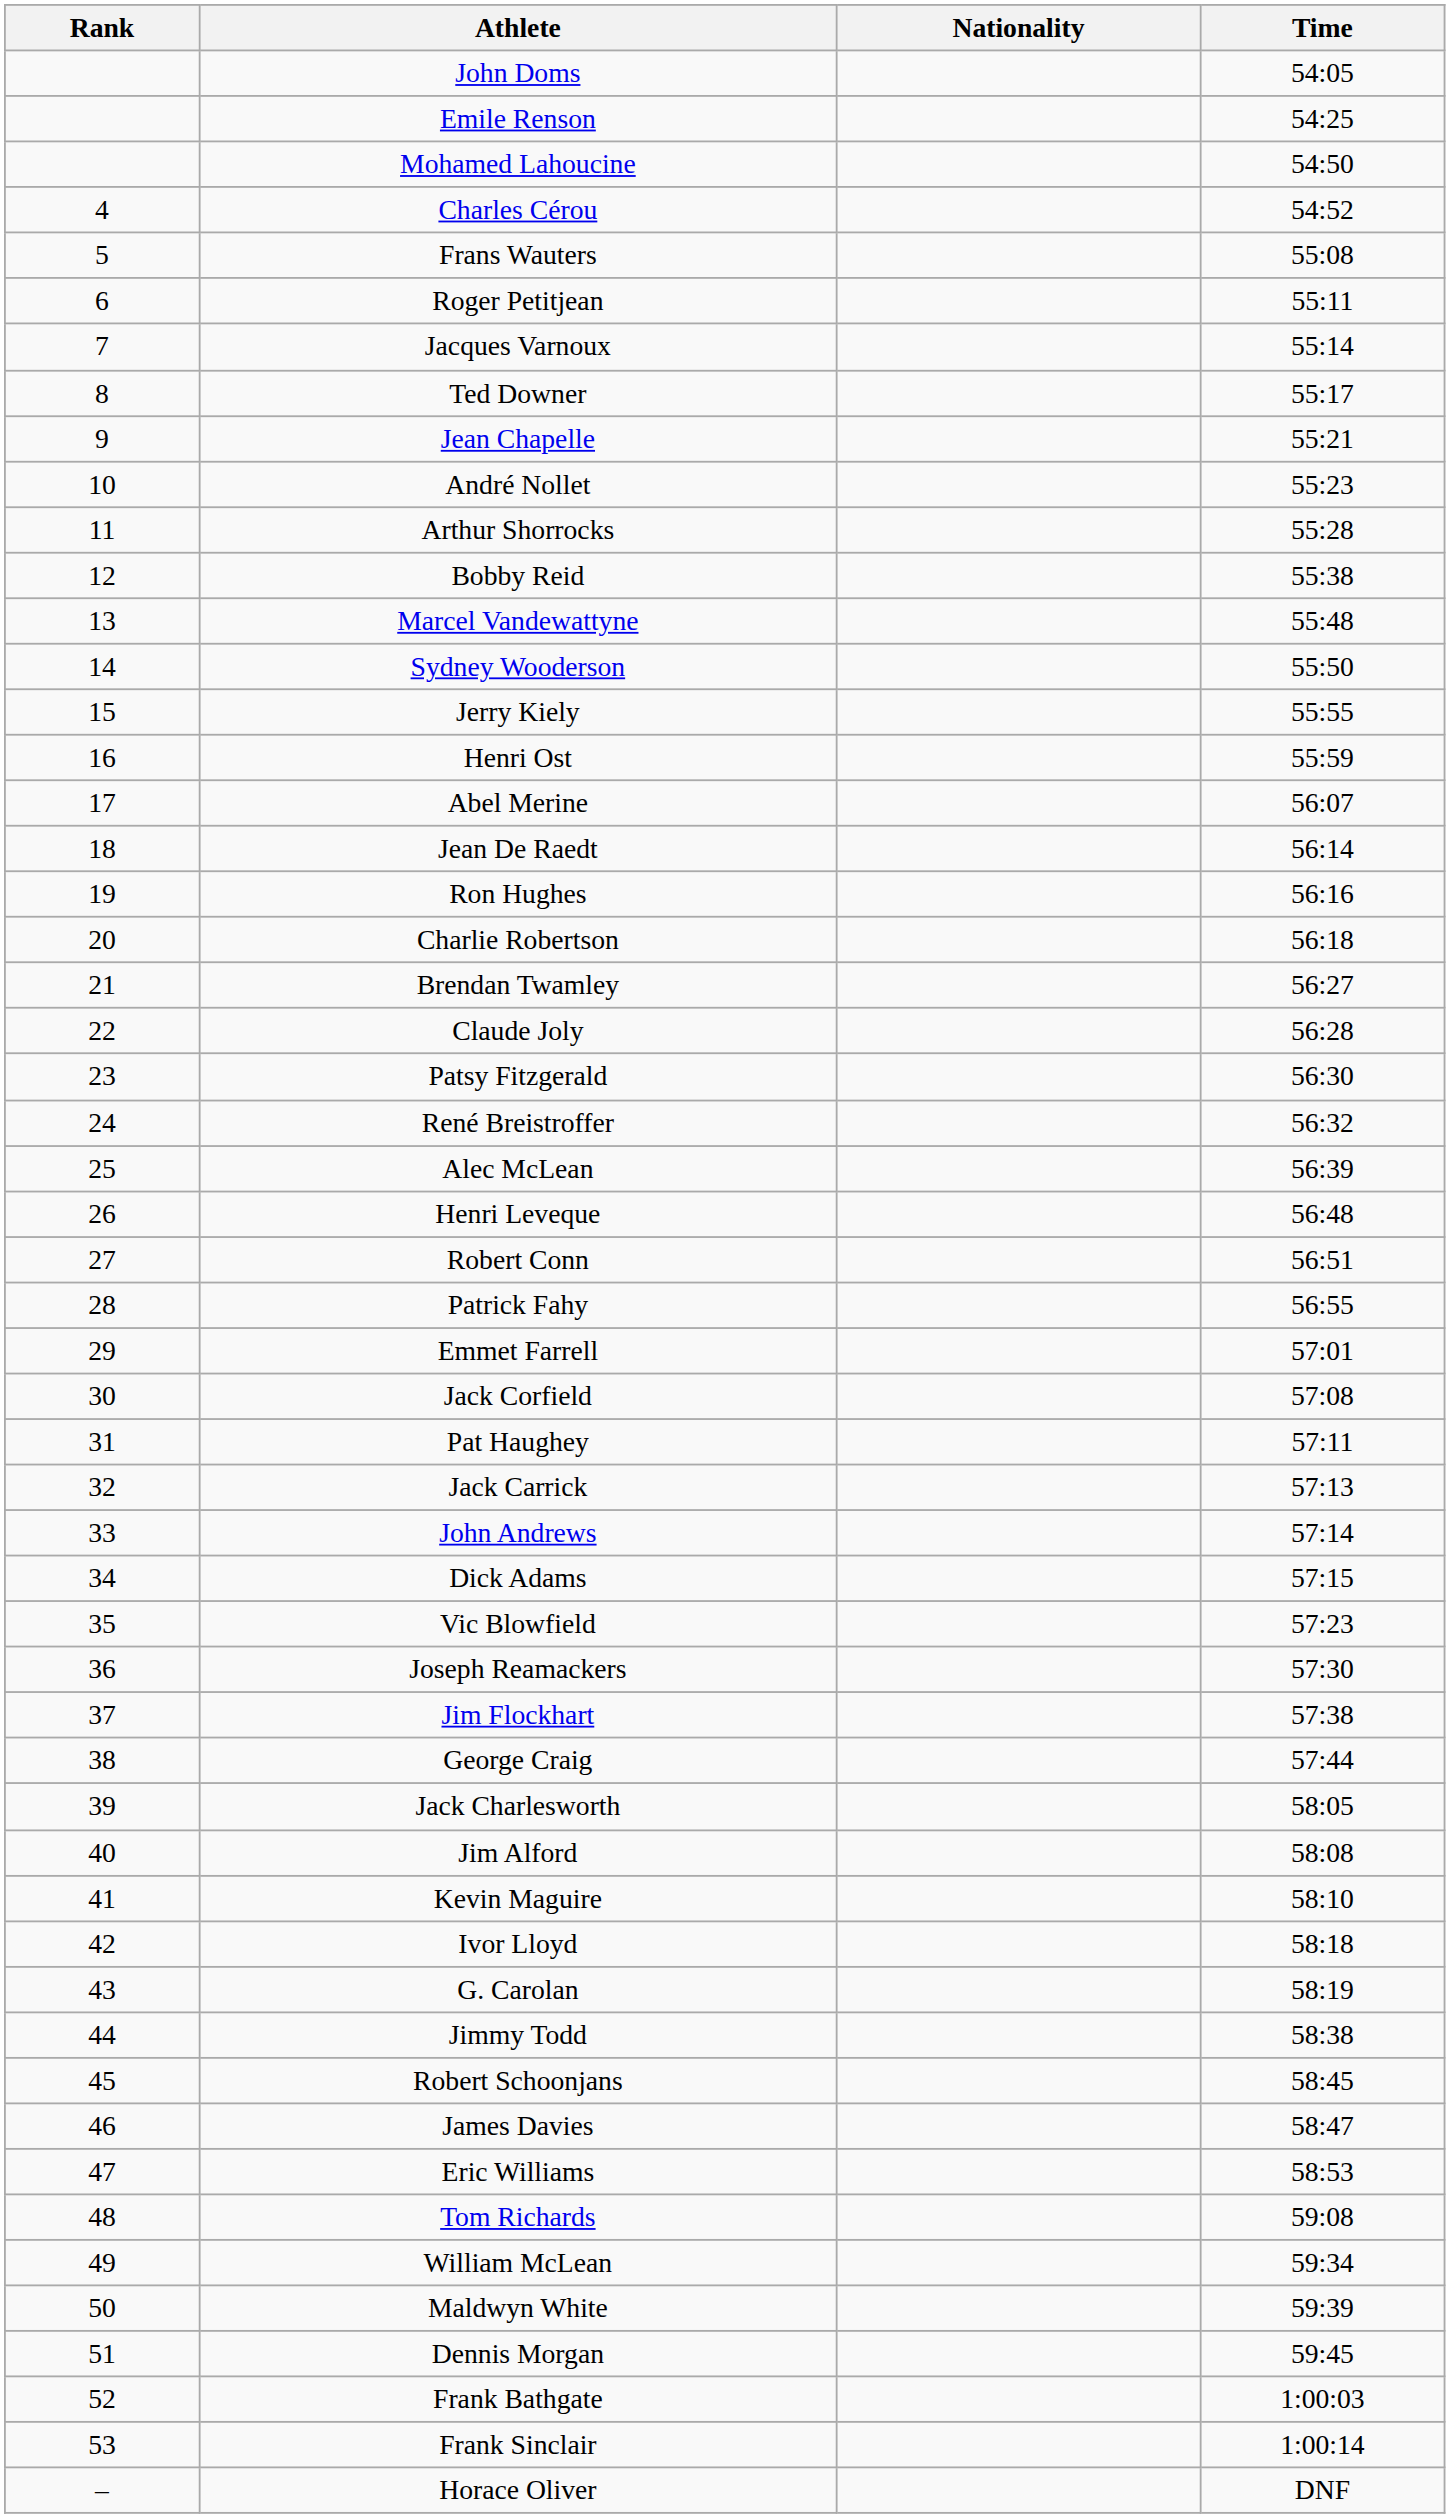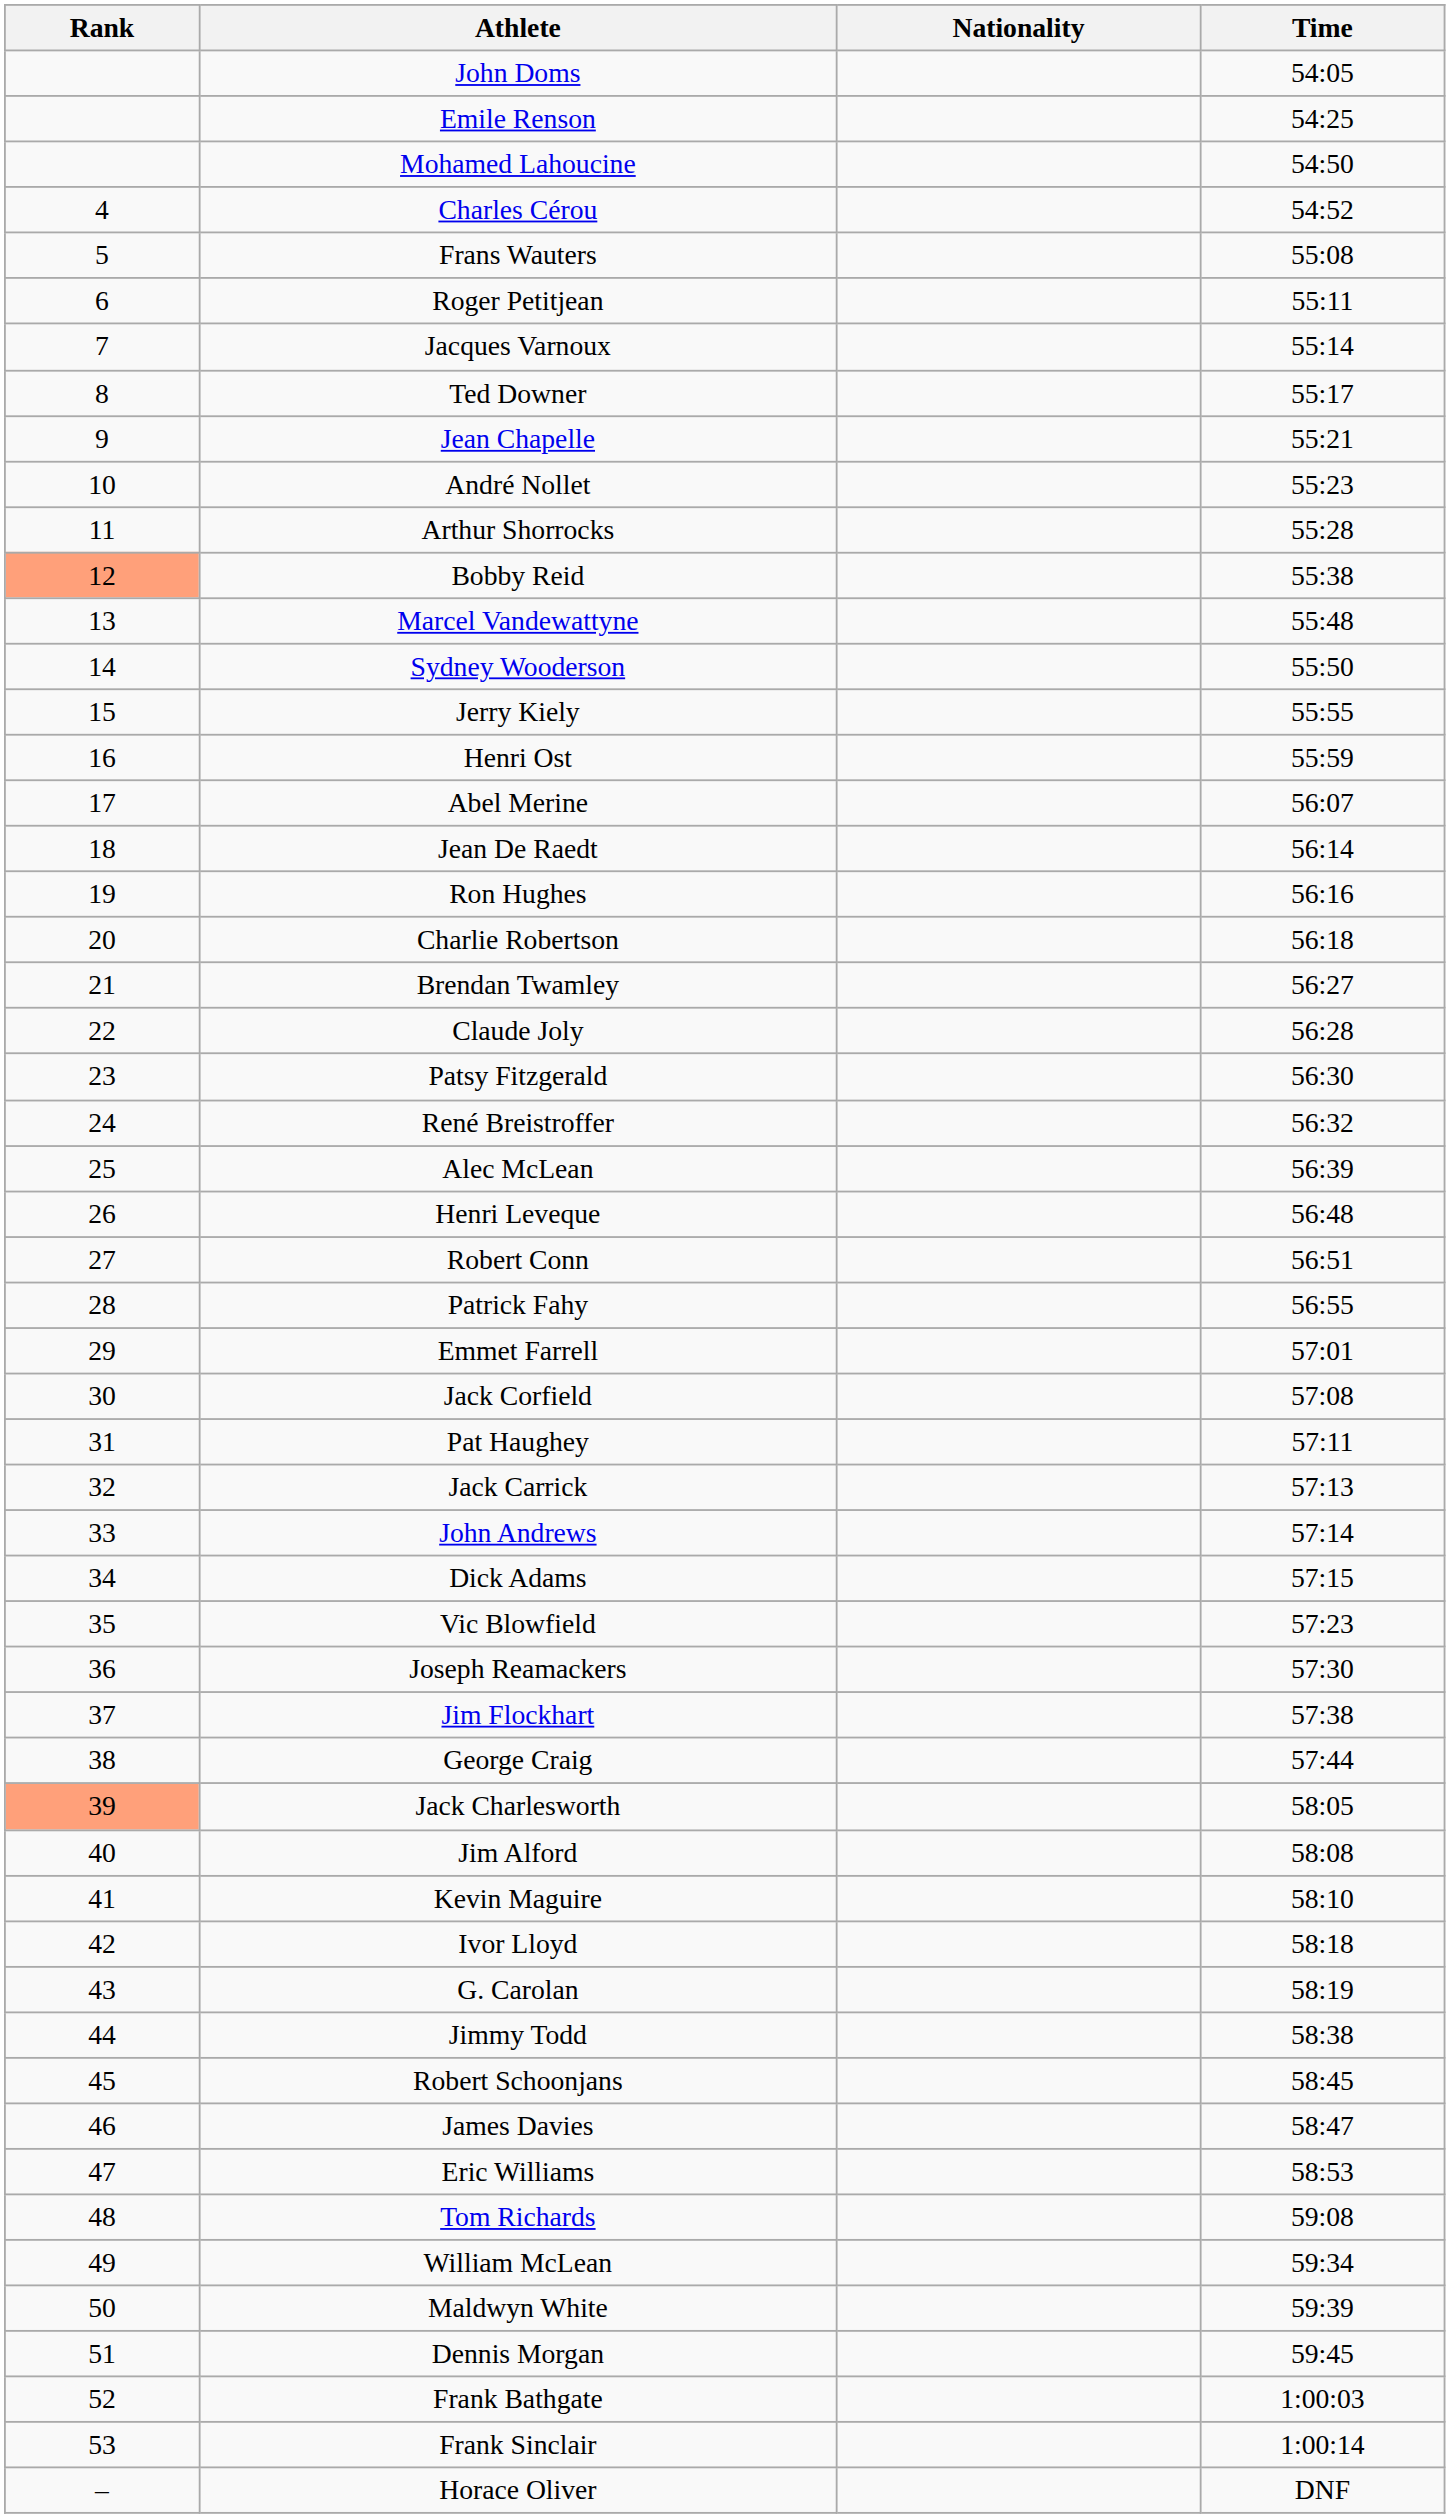(102, 574) no background -> (102, 574) lightsalmon background
(102, 1806) no background -> (102, 1806) lightsalmon background
